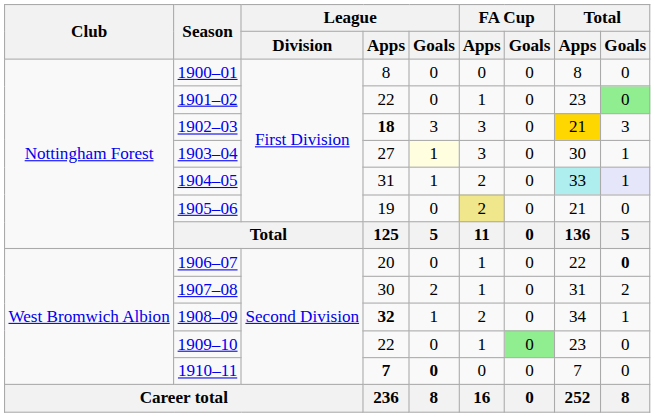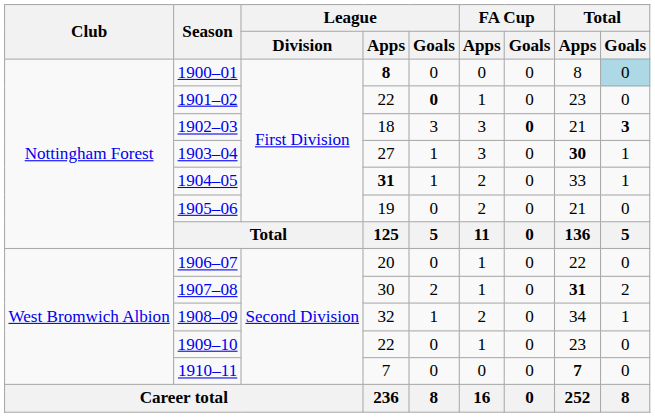(386, 72) normal -> (386, 72) bold
(625, 72) no background -> (625, 72) lightblue background
(434, 99) normal -> (434, 99) bold
(625, 99) lightgreen background -> (625, 99) no background
(386, 126) bold -> (386, 126) normal
(530, 126) normal -> (530, 126) bold
(577, 126) gold background -> (577, 126) no background
(625, 126) normal -> (625, 126) bold
(434, 153) lightyellow background -> (434, 153) no background
(577, 153) normal -> (577, 153) bold
(386, 180) normal -> (386, 180) bold
(577, 180) paleturquoise background -> (577, 180) no background
(625, 180) lavender background -> (625, 180) no background
(482, 208) khaki background -> (482, 208) no background
(625, 262) bold -> (625, 262) normal
(577, 289) normal -> (577, 289) bold
(386, 316) bold -> (386, 316) normal
(530, 343) lightgreen background -> (530, 343) no background
(386, 371) bold -> (386, 371) normal
(434, 371) bold -> (434, 371) normal
(577, 371) normal -> (577, 371) bold
